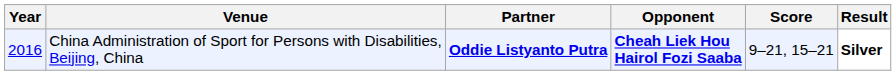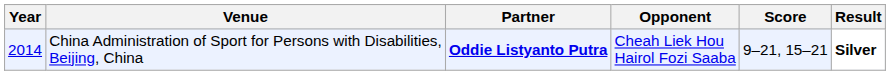(25, 50) 2016 -> (25, 50) 2014
(678, 50) bold -> (675, 50) normal
